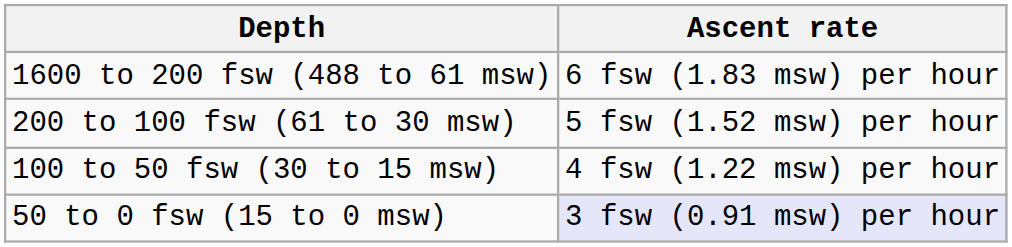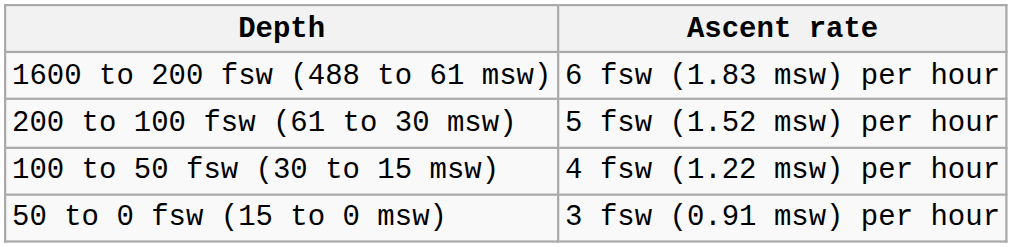(783, 218) lavender background -> (783, 218) no background
